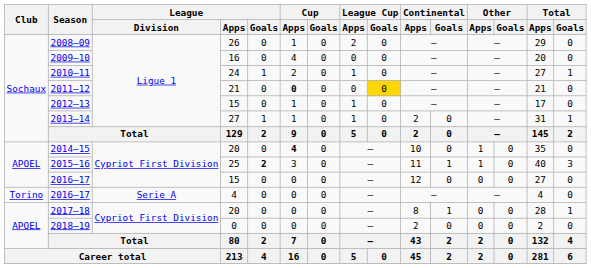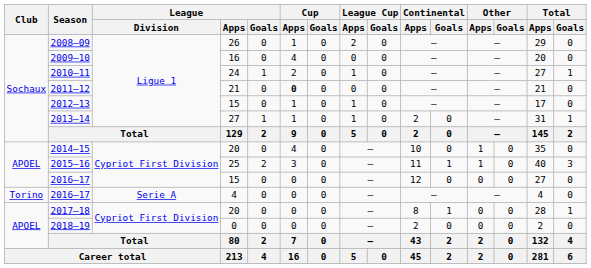(384, 88) gold background -> (384, 88) no background
(294, 149) bold -> (294, 149) normal
(264, 165) bold -> (264, 165) normal
